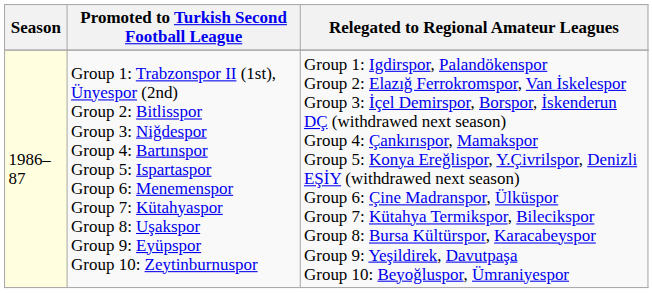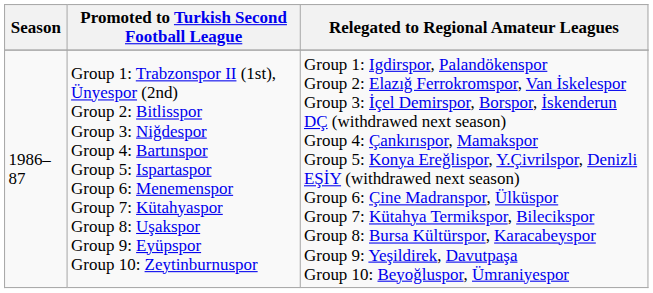(30, 168) lightyellow background -> (30, 168) no background
